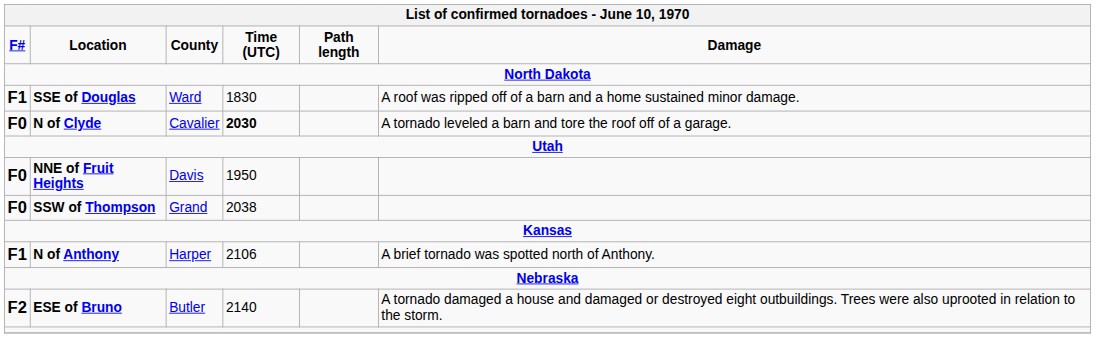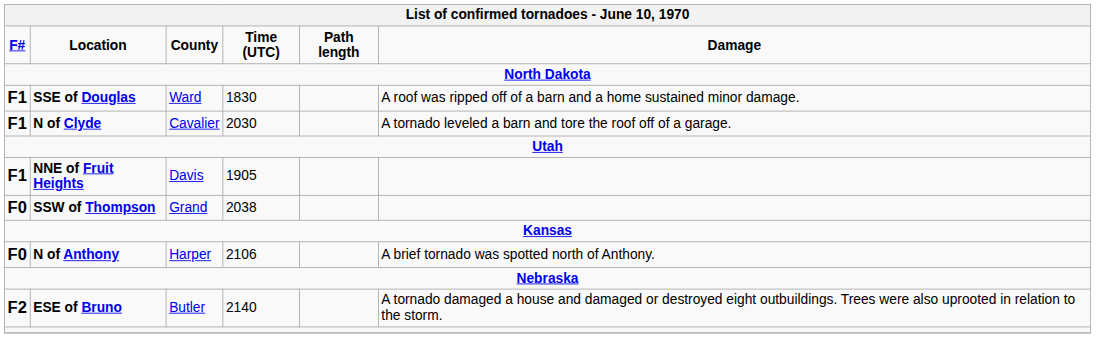(17, 123) F0 -> (17, 123) F1
(241, 123) bold -> (241, 123) normal
(17, 176) F0 -> (17, 176) F1
(241, 176) 1950 -> (241, 176) 1905
(17, 254) F1 -> (17, 254) F0
